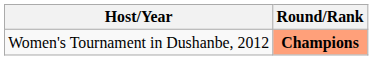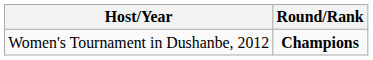(320, 42) lightsalmon background -> (320, 42) no background
